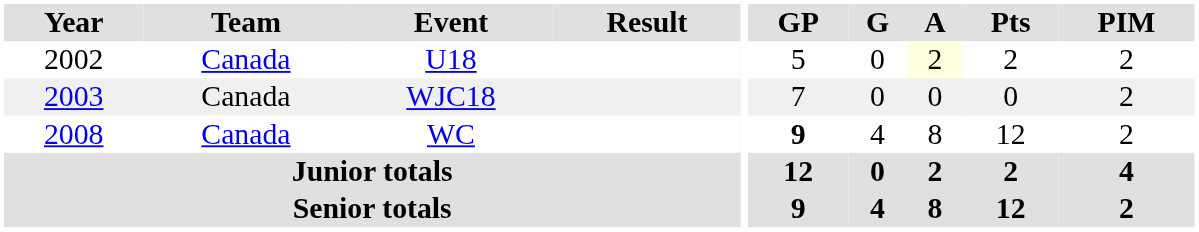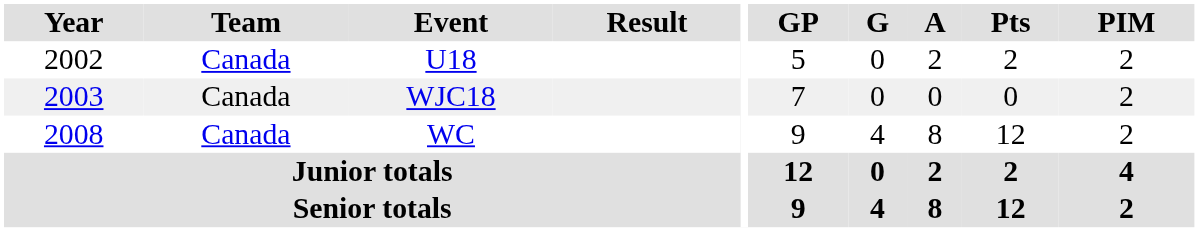(935, 59) lightyellow background -> (935, 59) no background
(798, 133) bold -> (798, 133) normal
